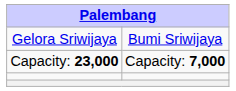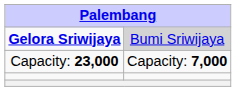(64, 38) normal -> (64, 38) bold
(175, 38) no background -> (177, 38) lightgrey background
